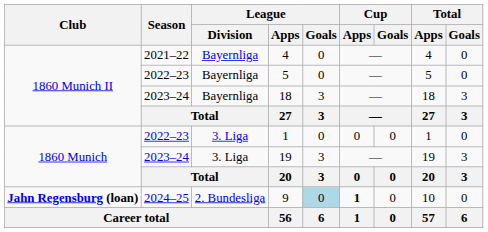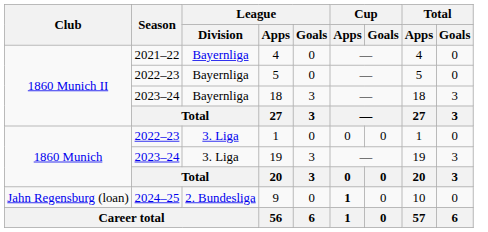(73, 197) bold -> (68, 197) normal
(321, 197) lightblue background -> (312, 197) no background
